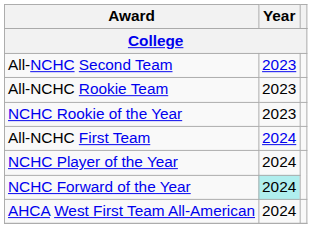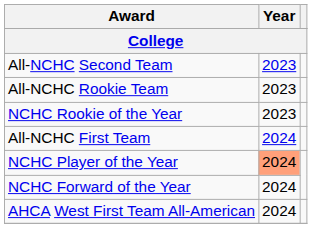(279, 162) no background -> (279, 162) lightsalmon background
(279, 187) paleturquoise background -> (279, 187) no background
